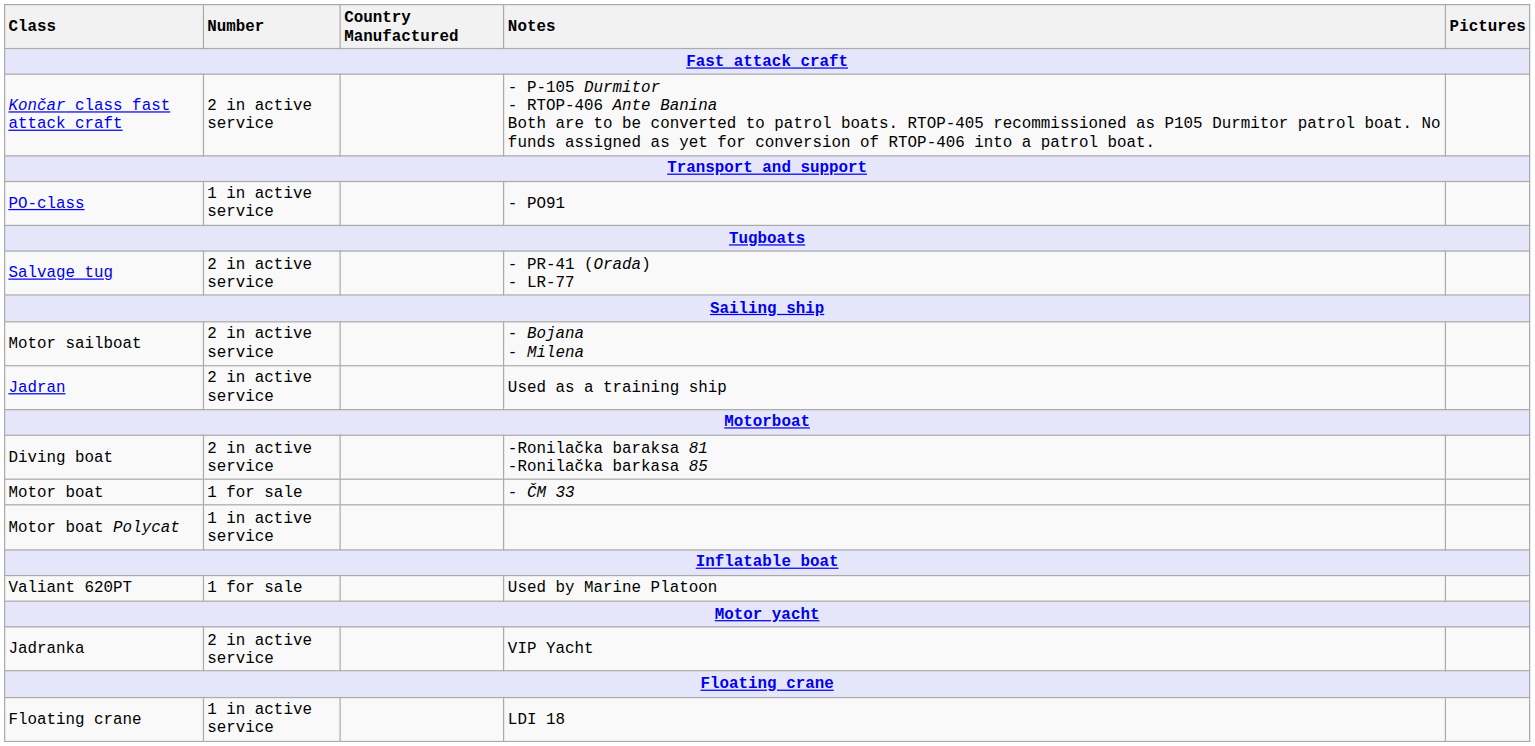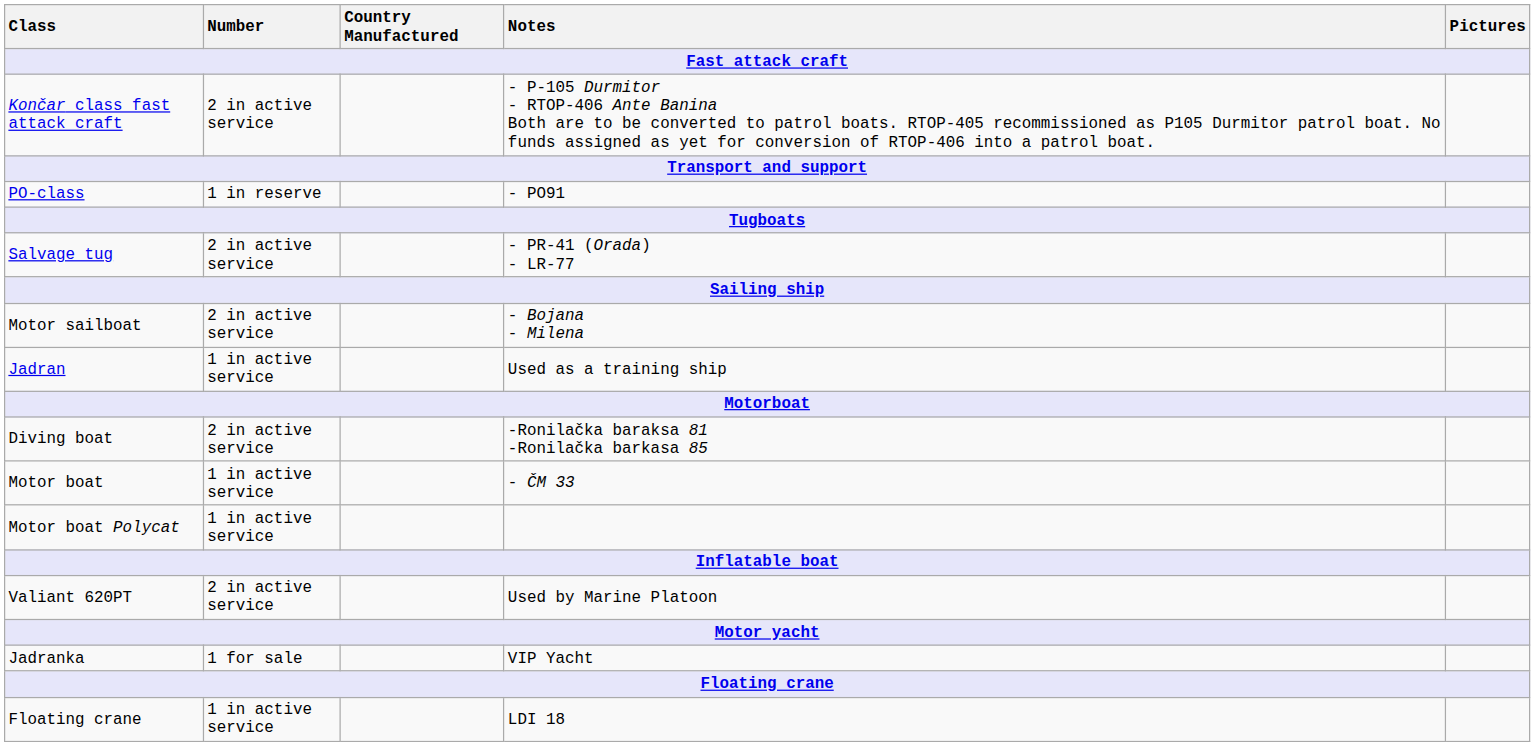(260, 203) 1 in active service -> (264, 194) 1 in reserve
(260, 387) 2 in active service -> (260, 369) 1 in active service
(255, 492) 1 for sale -> (260, 483) 1 in active service
(255, 588) 1 for sale -> (260, 597) 2 in active service
(260, 649) 2 in active service -> (255, 658) 1 for sale
